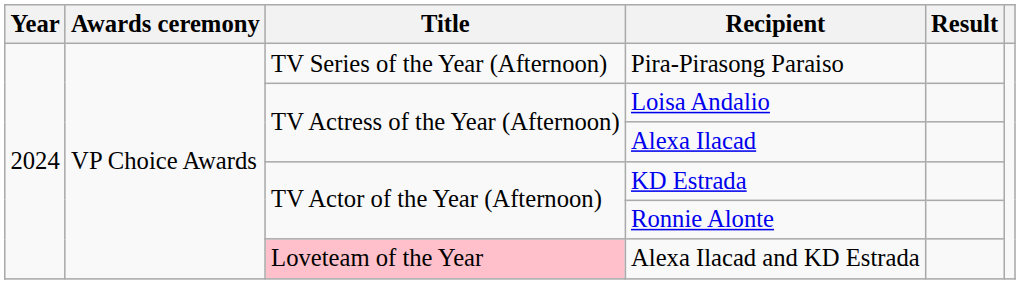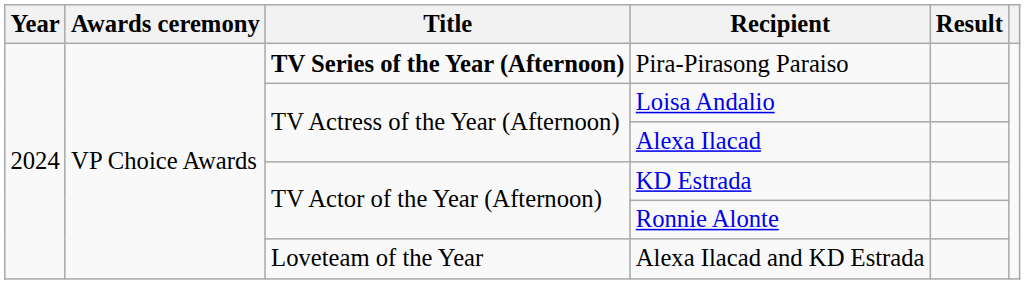(439, 63) normal -> (448, 63) bold
(377, 258) pink background -> (377, 258) no background
